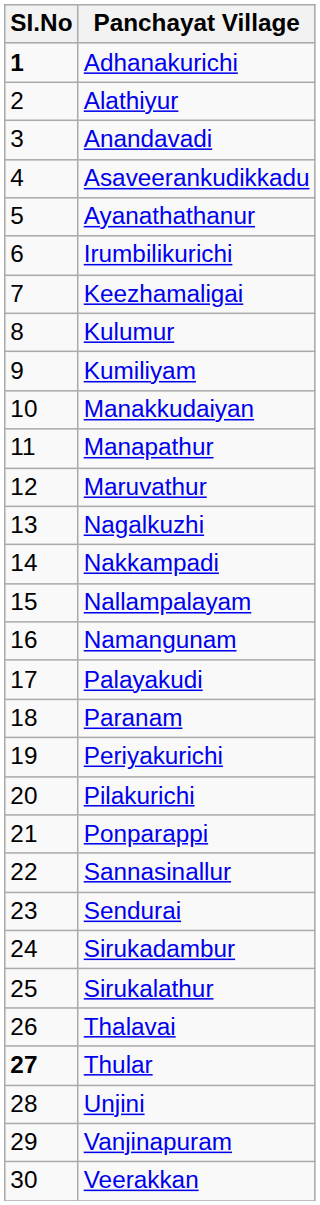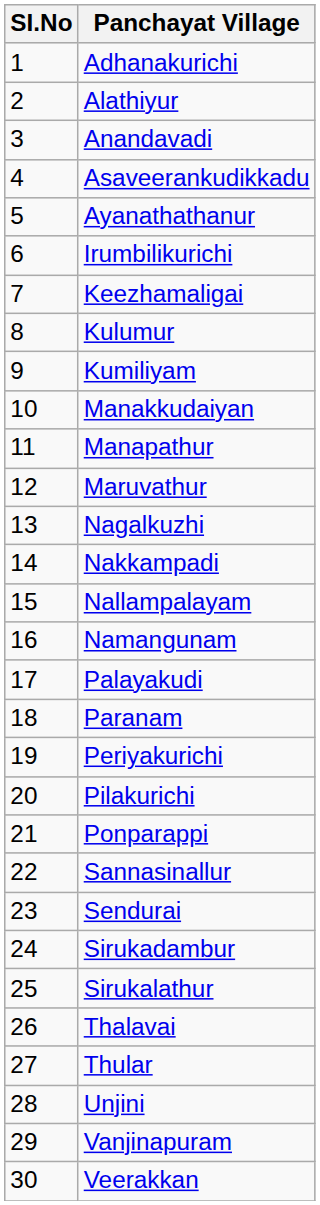(17, 62) bold -> (17, 62) normal
(24, 1065) bold -> (24, 1065) normal
